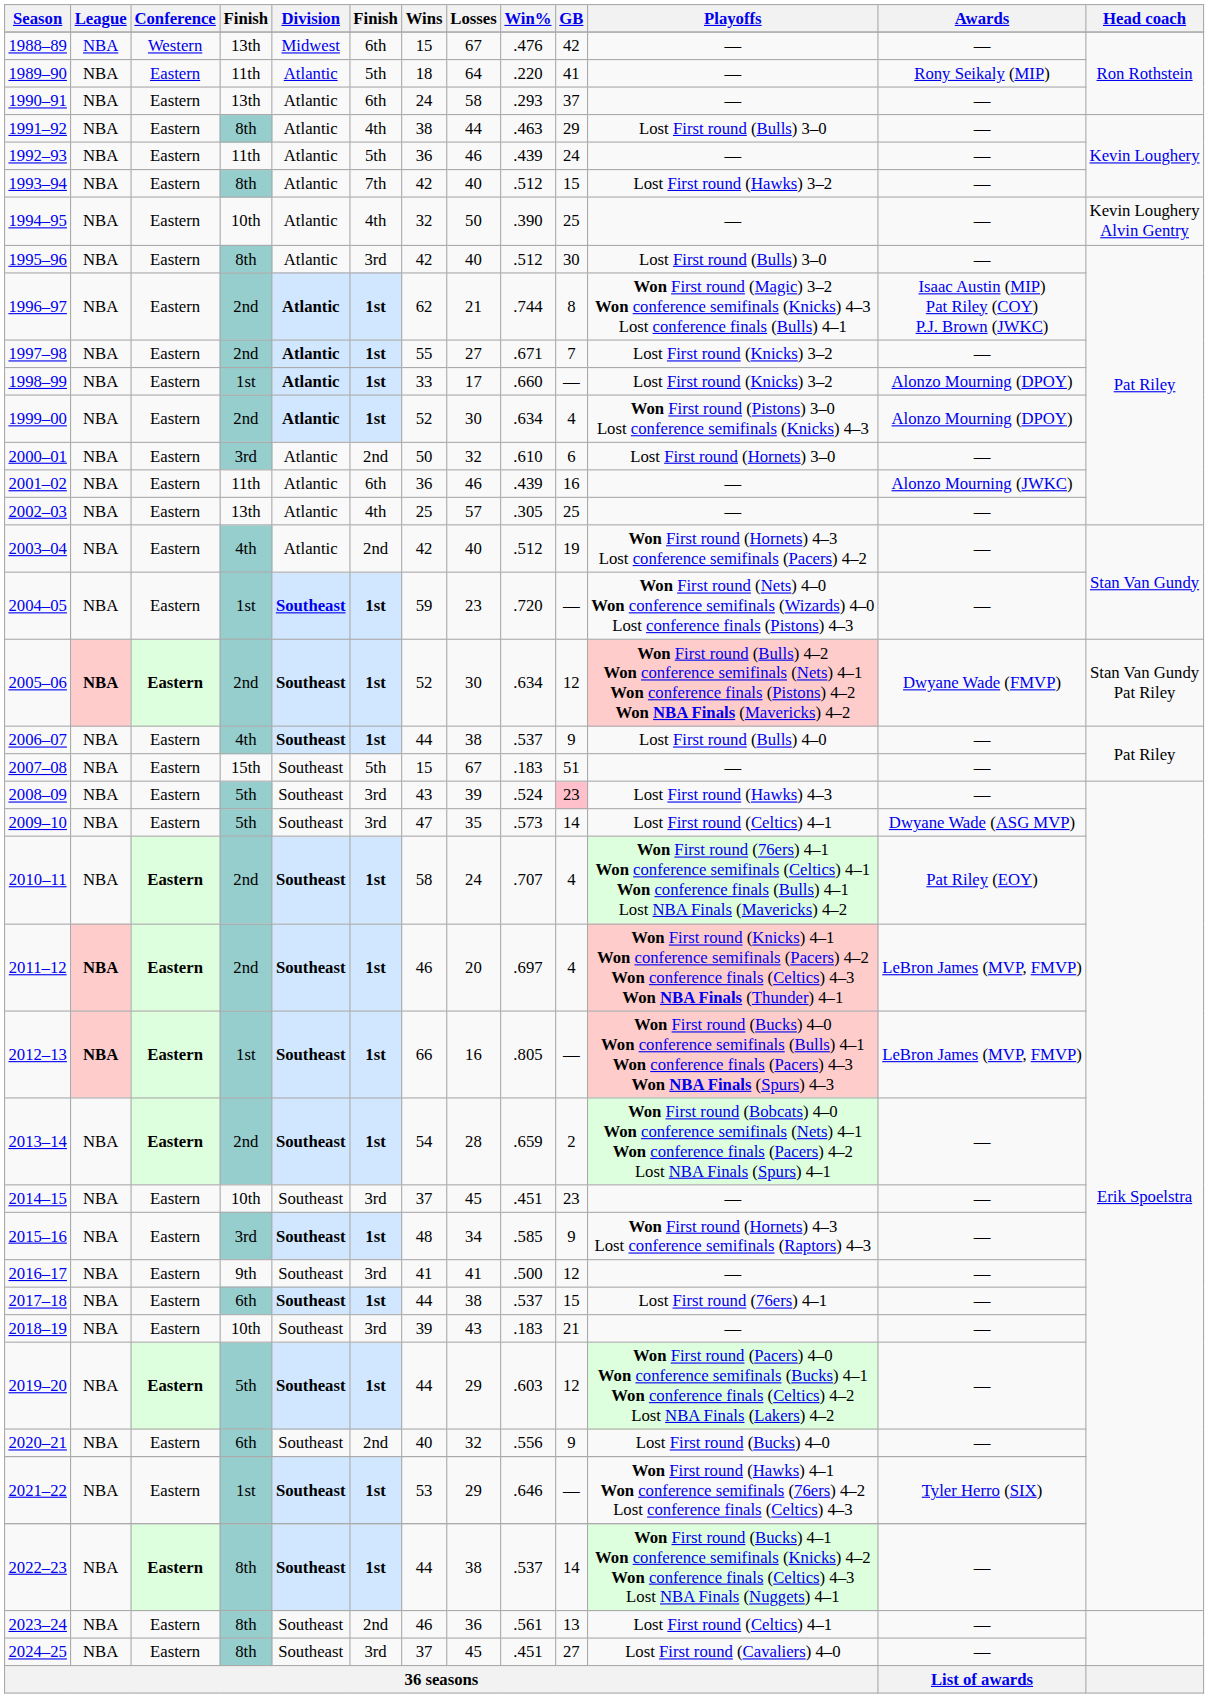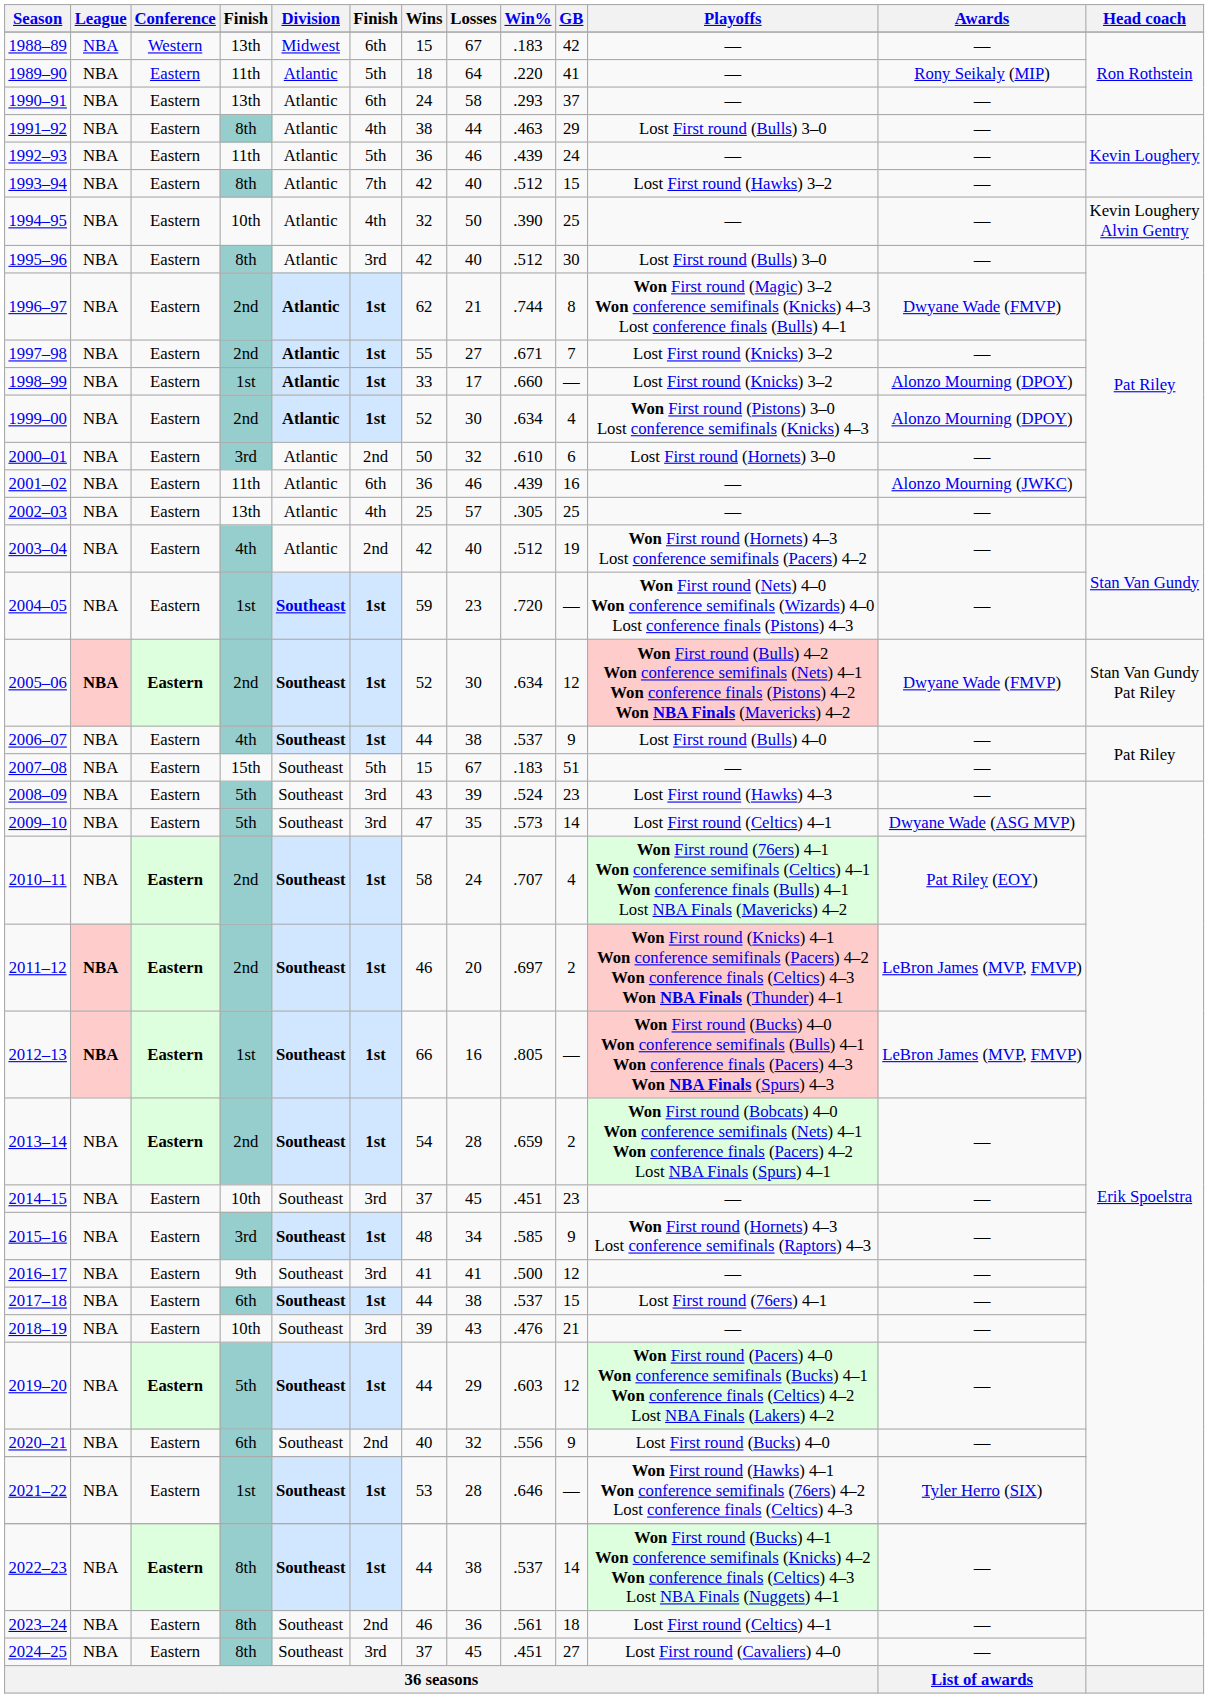(528, 46) .476 -> (528, 46) .183
(982, 306) Isaac Austin (MIP) Pat Riley (COY) P.J. Brown (JWKC) -> (982, 306) Dwyane Wade (FMVP)
(571, 795) pink background -> (571, 795) no background
(571, 967) 4 -> (571, 967) 2
(528, 1328) .183 -> (528, 1328) .476
(473, 1490) 29 -> (473, 1490) 28
(571, 1624) 13 -> (571, 1624) 18
